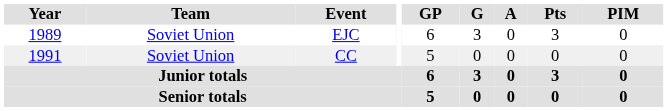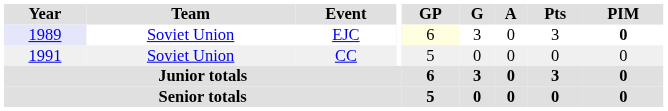(45, 34) no background -> (45, 34) lavender background
(430, 34) no background -> (430, 34) lightyellow background
(623, 34) normal -> (623, 34) bold
